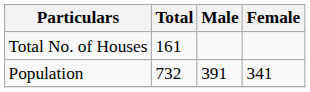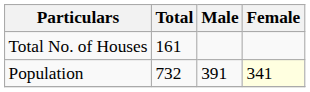(260, 73) no background -> (260, 73) lightyellow background
